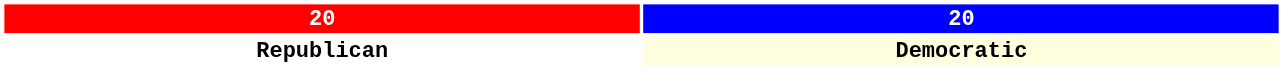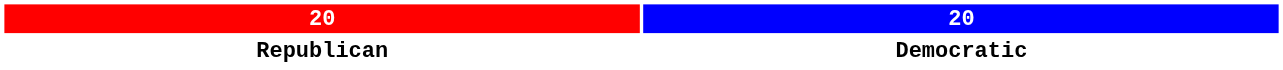(961, 51) lightyellow background -> (961, 51) no background
